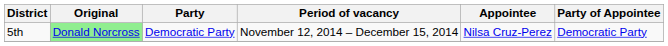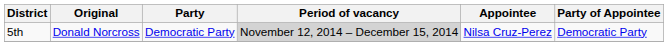(96, 32) lightgreen background -> (96, 32) no background
(349, 32) no background -> (349, 32) lightgrey background
